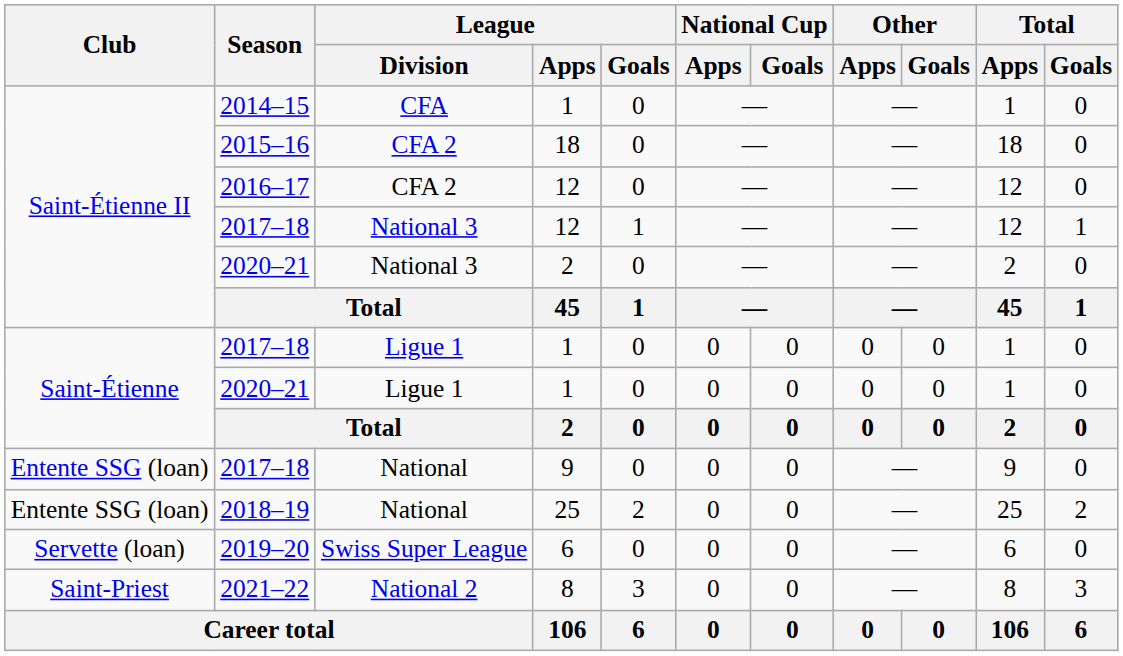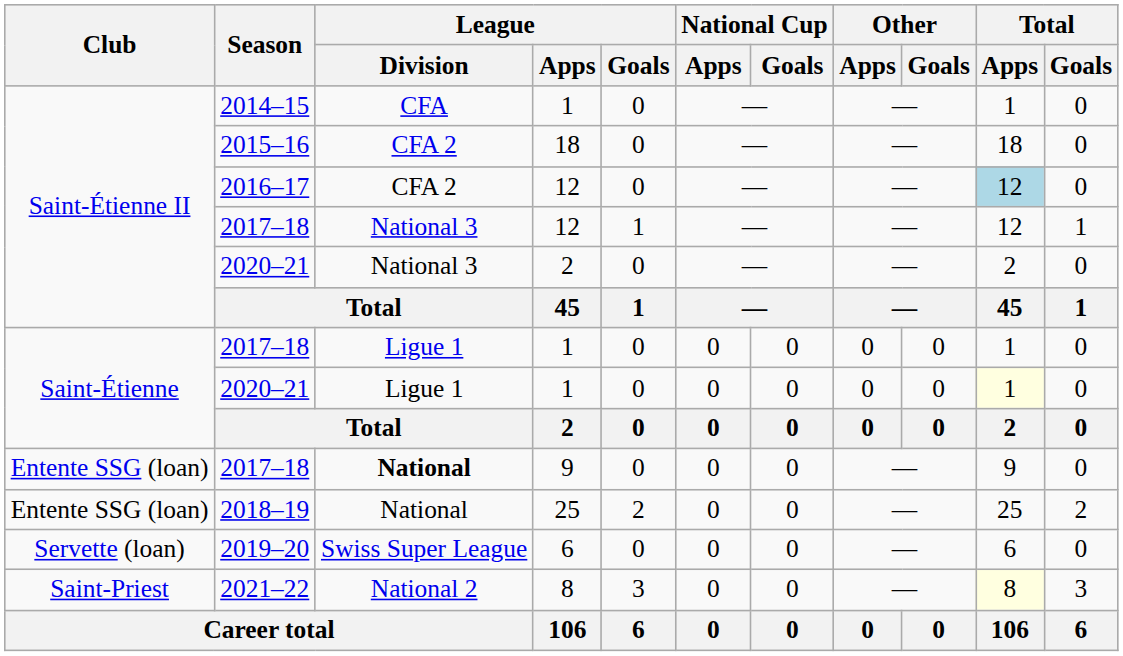(1010, 186) no background -> (1010, 186) lightblue background
(1010, 387) no background -> (1010, 387) lightyellow background
(424, 468) normal -> (424, 468) bold
(1010, 589) no background -> (1010, 589) lightyellow background
